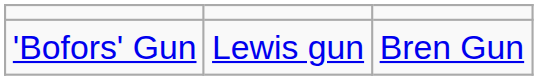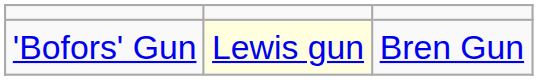(288, 46) no background -> (288, 46) lightyellow background
